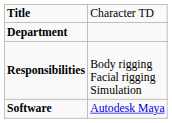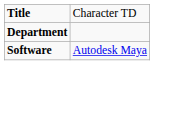- row: (46, 70)
